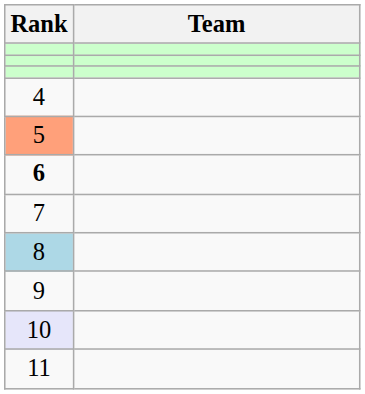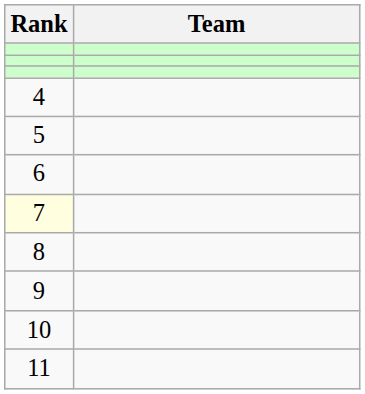(39, 135) lightsalmon background -> (39, 135) no background
(39, 174) bold -> (39, 174) normal
(39, 213) no background -> (39, 213) lightyellow background
(39, 251) lightblue background -> (39, 251) no background
(39, 329) lavender background -> (39, 329) no background
